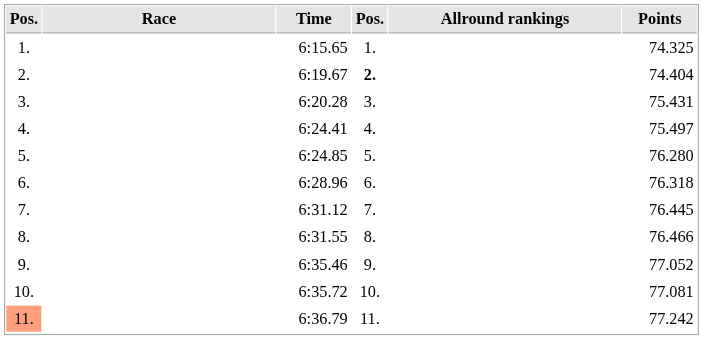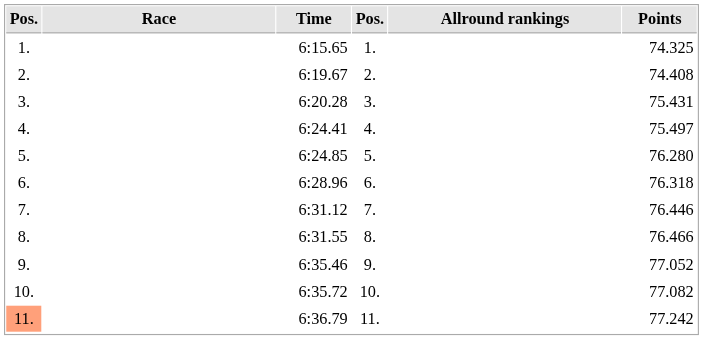(370, 74) bold -> (370, 74) normal
(671, 74) 74.404 -> (671, 74) 74.408
(671, 210) 76.445 -> (671, 210) 76.446
(671, 291) 77.081 -> (671, 291) 77.082
